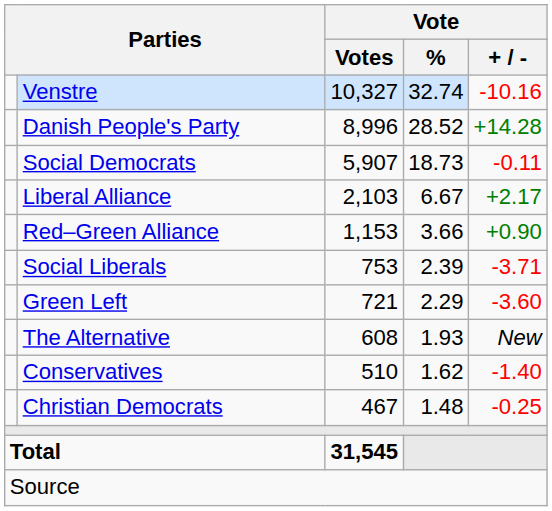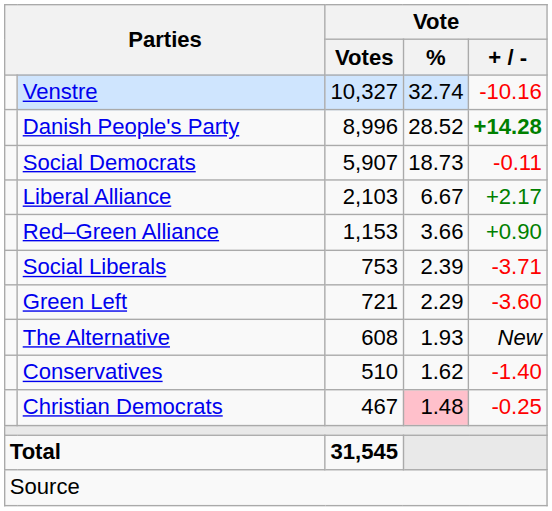(508, 127) normal -> (508, 127) bold
(442, 407) no background -> (442, 407) pink background
